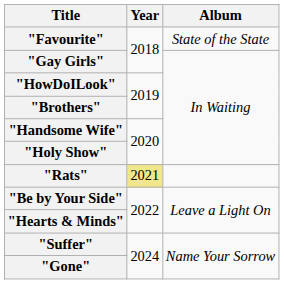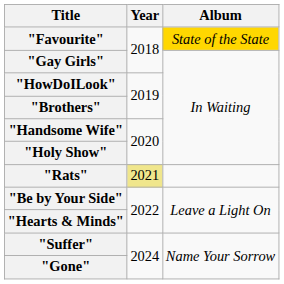(221, 38) no background -> (221, 38) gold background
